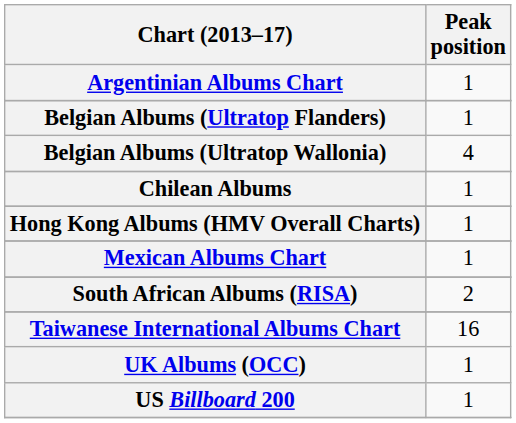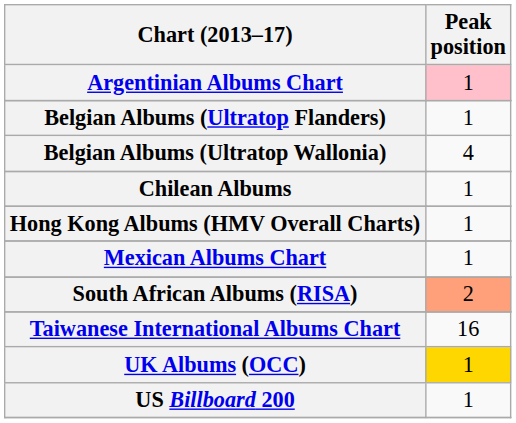(468, 82) no background -> (468, 82) pink background
(468, 294) no background -> (468, 294) lightsalmon background
(468, 364) no background -> (468, 364) gold background
